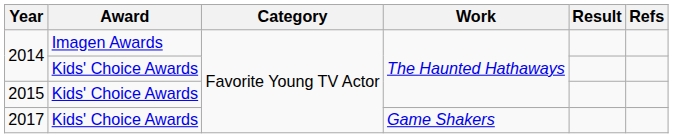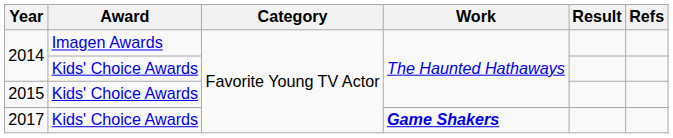(441, 119) normal -> (443, 119) bold
